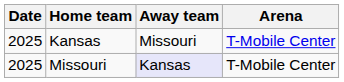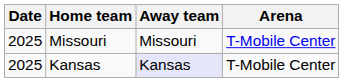(75, 41) Kansas -> (78, 41) Missouri
(78, 65) Missouri -> (75, 65) Kansas
